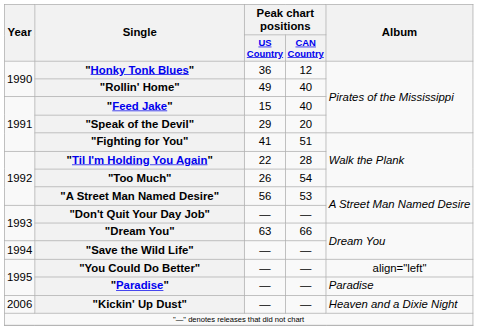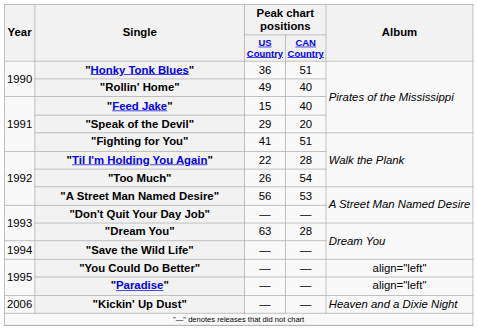(306, 70) 12 -> (306, 70) 51
(306, 232) 66 -> (306, 232) 28
(351, 286) Paradise -> (400, 286) align="left"
